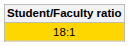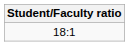(64, 31) gold background -> (64, 31) no background
